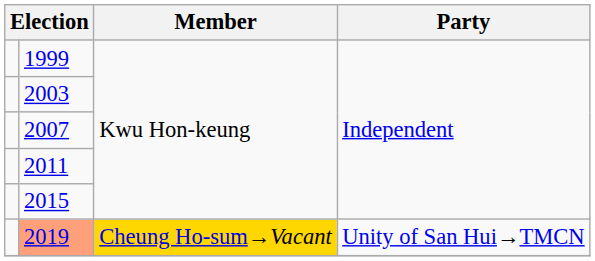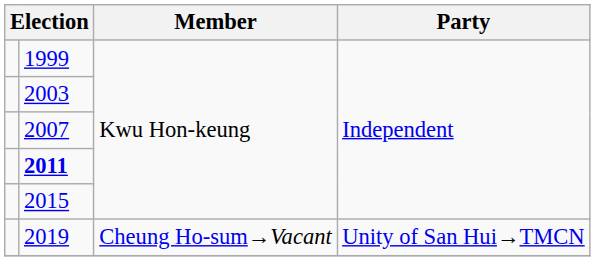(46, 165) normal -> (46, 165) bold
(47, 237) lightsalmon background -> (47, 237) no background
(216, 237) gold background -> (216, 237) no background
